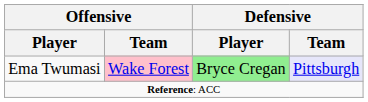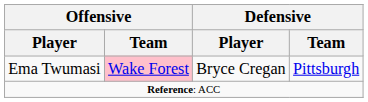(241, 68) lightgreen background -> (241, 68) no background
(326, 68) lavender background -> (326, 68) no background
